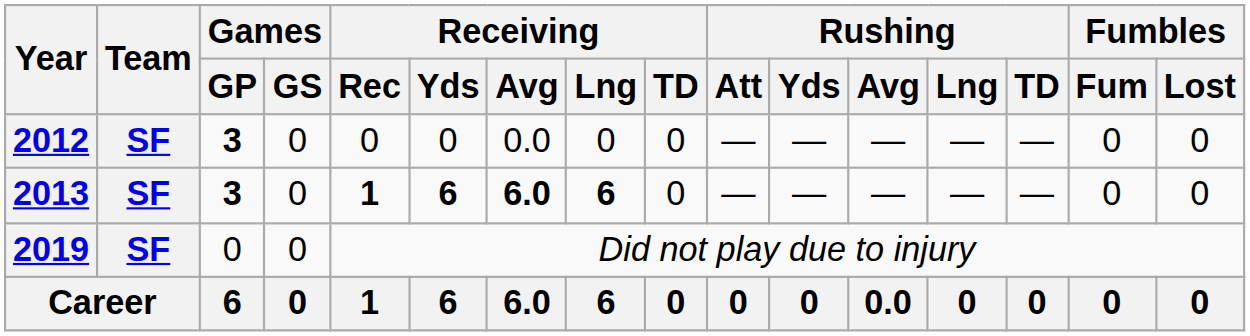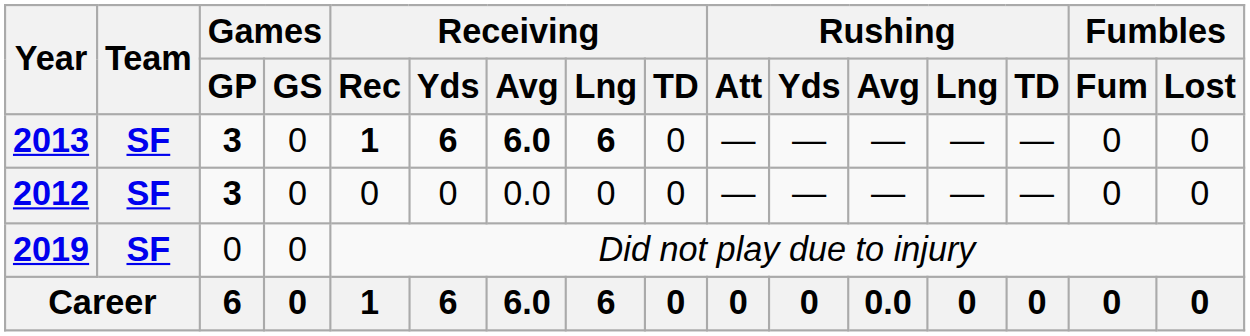rows swapped: (51, 140) <-> (51, 194)
